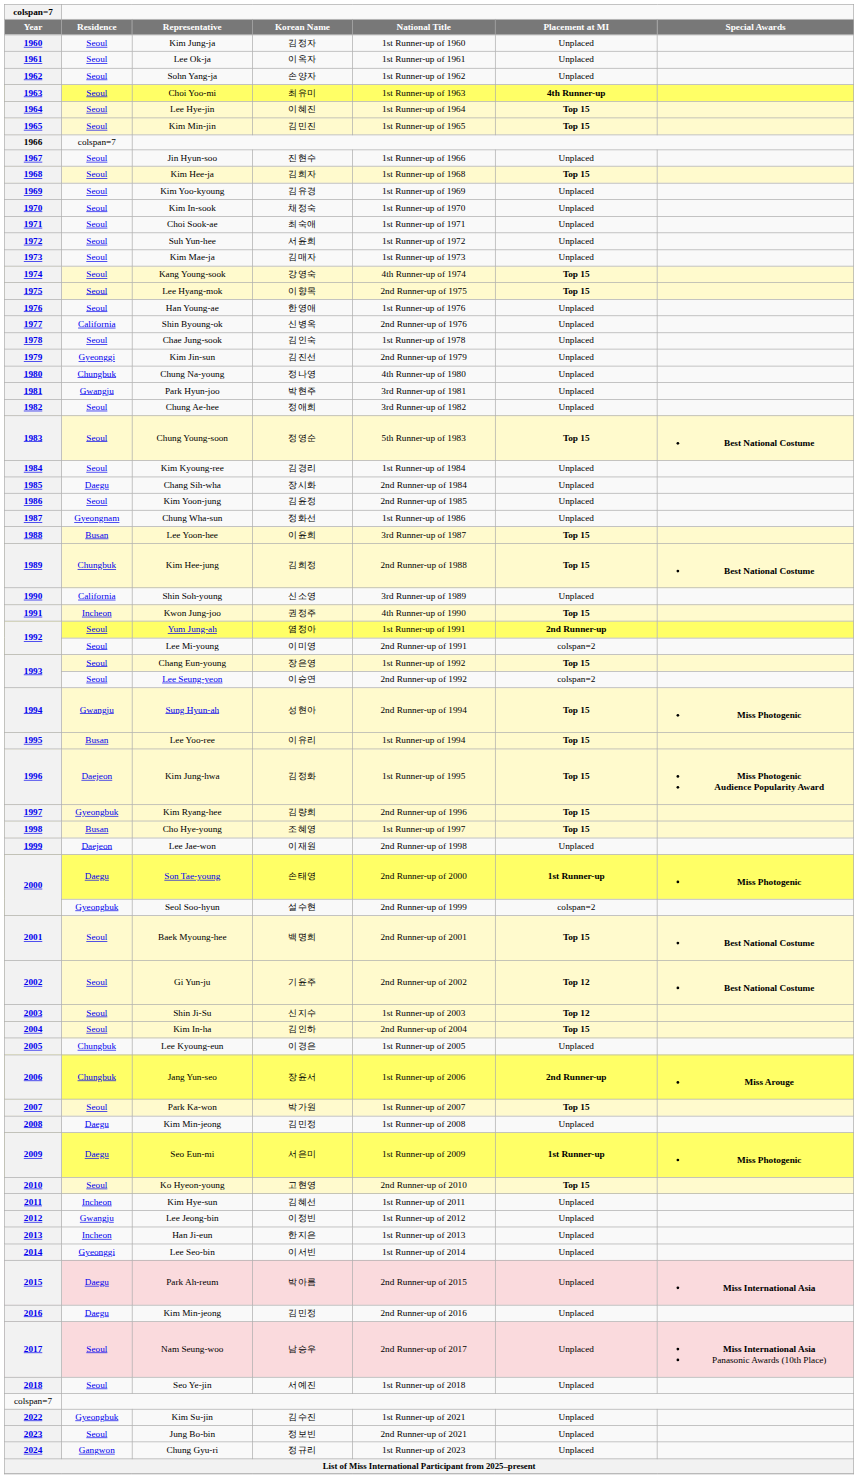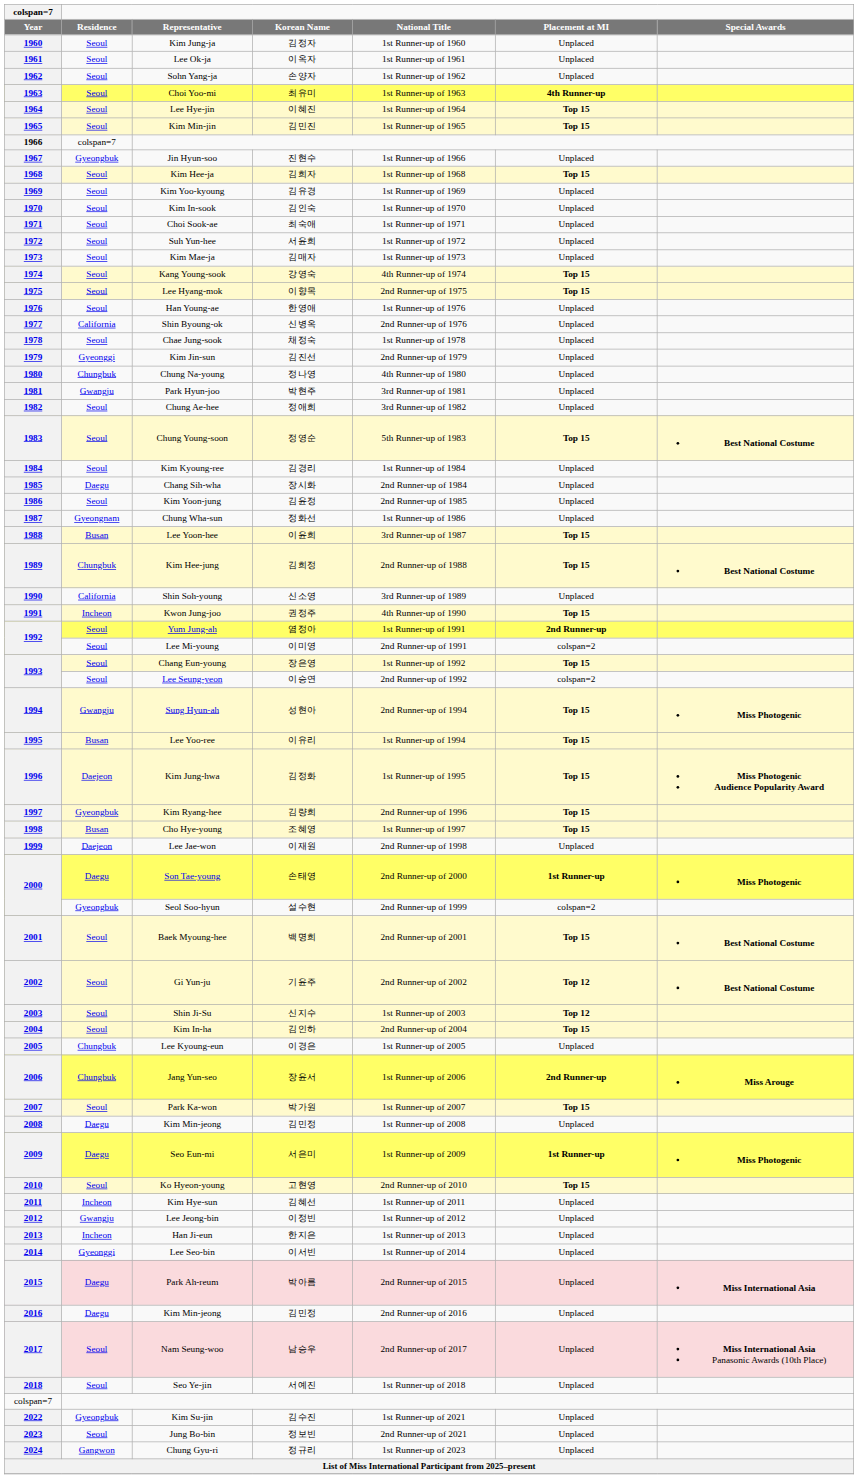(97, 157) Seoul -> (97, 157) Gyeongbuk
(302, 207) 채정숙 -> (302, 207) 김인숙
(302, 340) 김인숙 -> (302, 340) 채정숙
